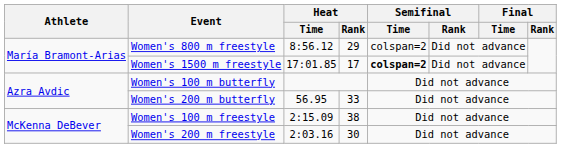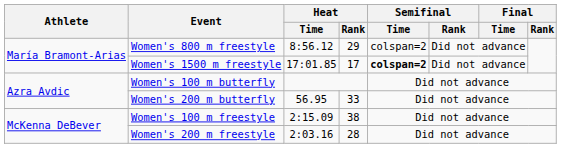(353, 134) 30 -> (353, 134) 28
